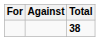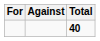(75, 28) 38 -> (75, 28) 40
